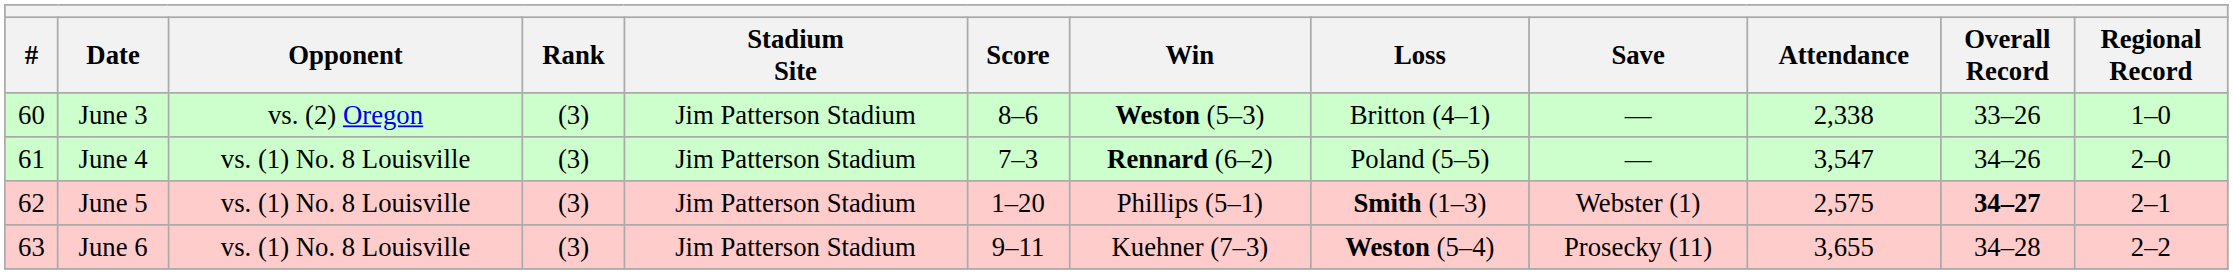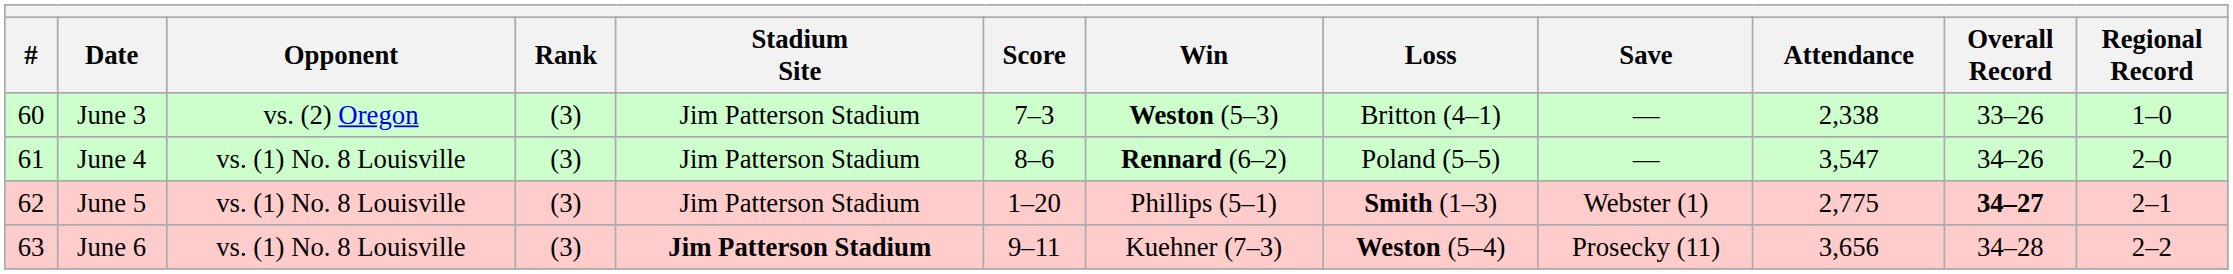(1018, 114) 8–6 -> (1034, 114) 7–3
(1018, 158) 7–3 -> (1034, 158) 8–6
(1844, 202) 2,575 -> (1849, 202) 2,775
(795, 247) normal -> (800, 247) bold
(1844, 247) 3,655 -> (1849, 247) 3,656
